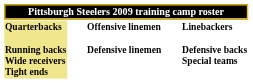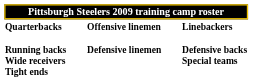(36, 49) khaki background -> (36, 49) no background
